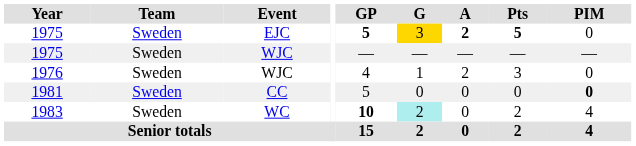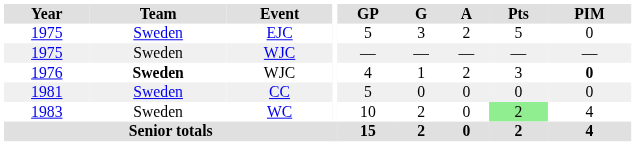(366, 33) bold -> (368, 33) normal
(420, 33) gold background -> (421, 33) no background
(465, 33) bold -> (466, 33) normal
(518, 33) bold -> (518, 33) normal
(157, 72) normal -> (158, 72) bold
(589, 72) normal -> (589, 72) bold
(589, 92) bold -> (589, 92) normal
(366, 111) bold -> (368, 111) normal
(420, 111) paleturquoise background -> (421, 111) no background
(518, 111) no background -> (518, 111) lightgreen background
